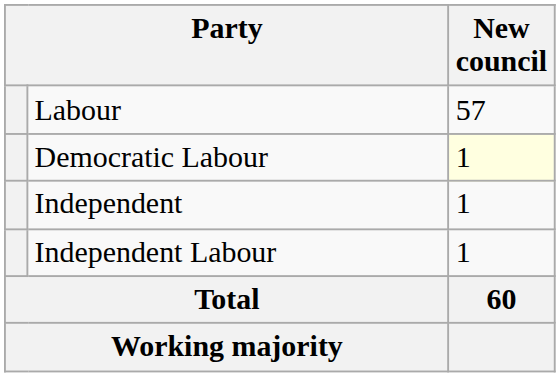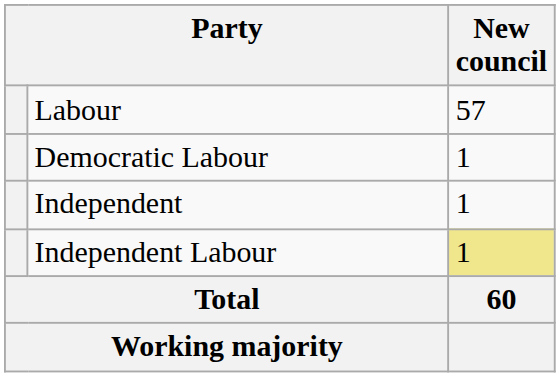(463, 156) lightyellow background -> (463, 156) no background
(463, 251) no background -> (463, 251) khaki background
